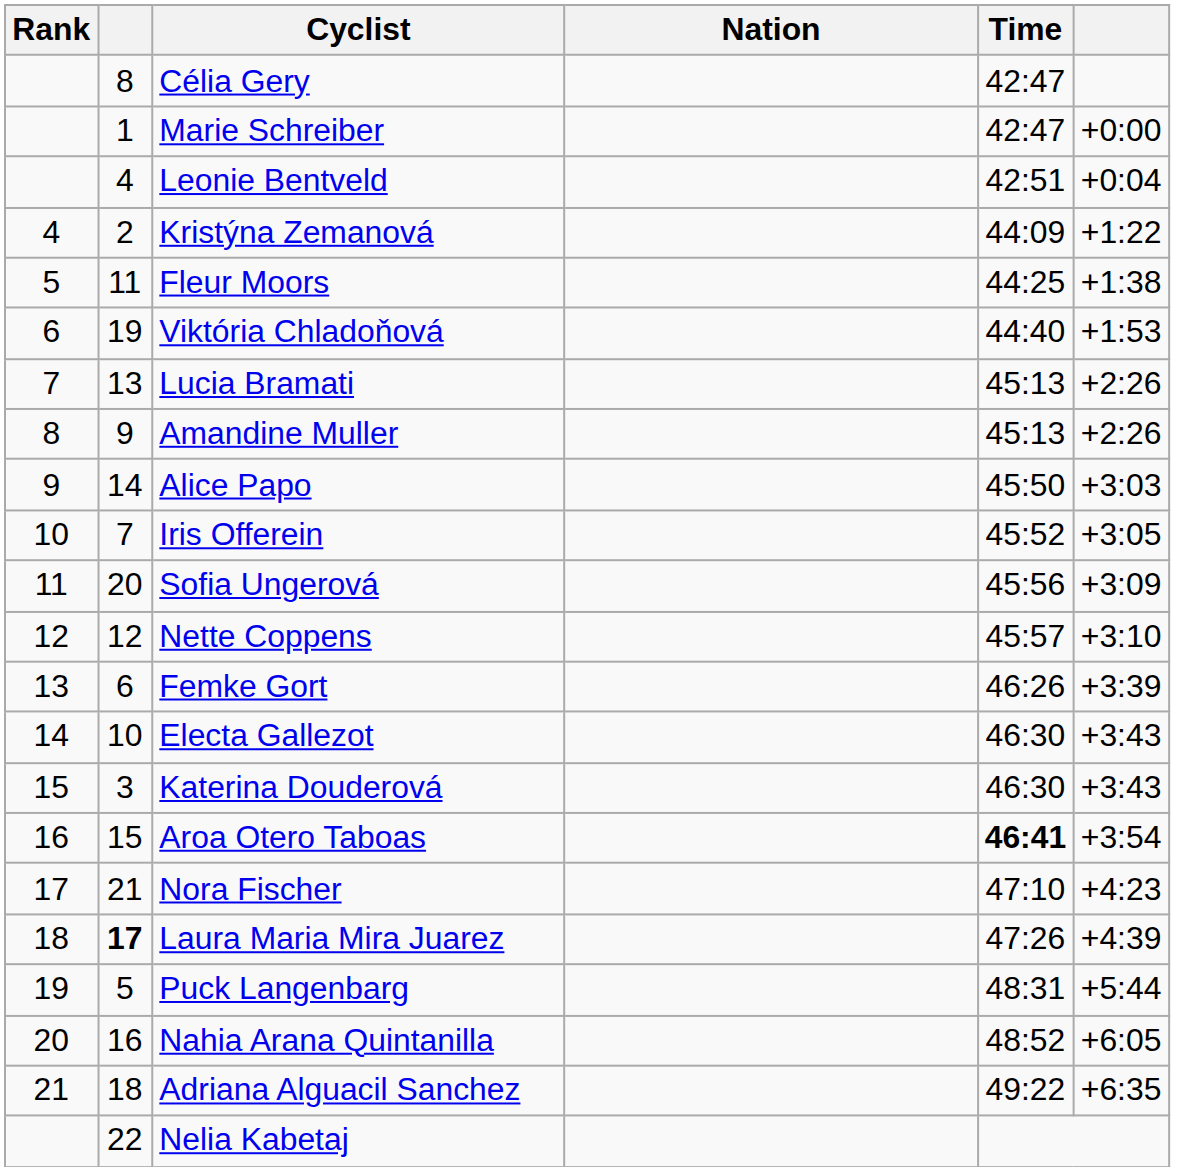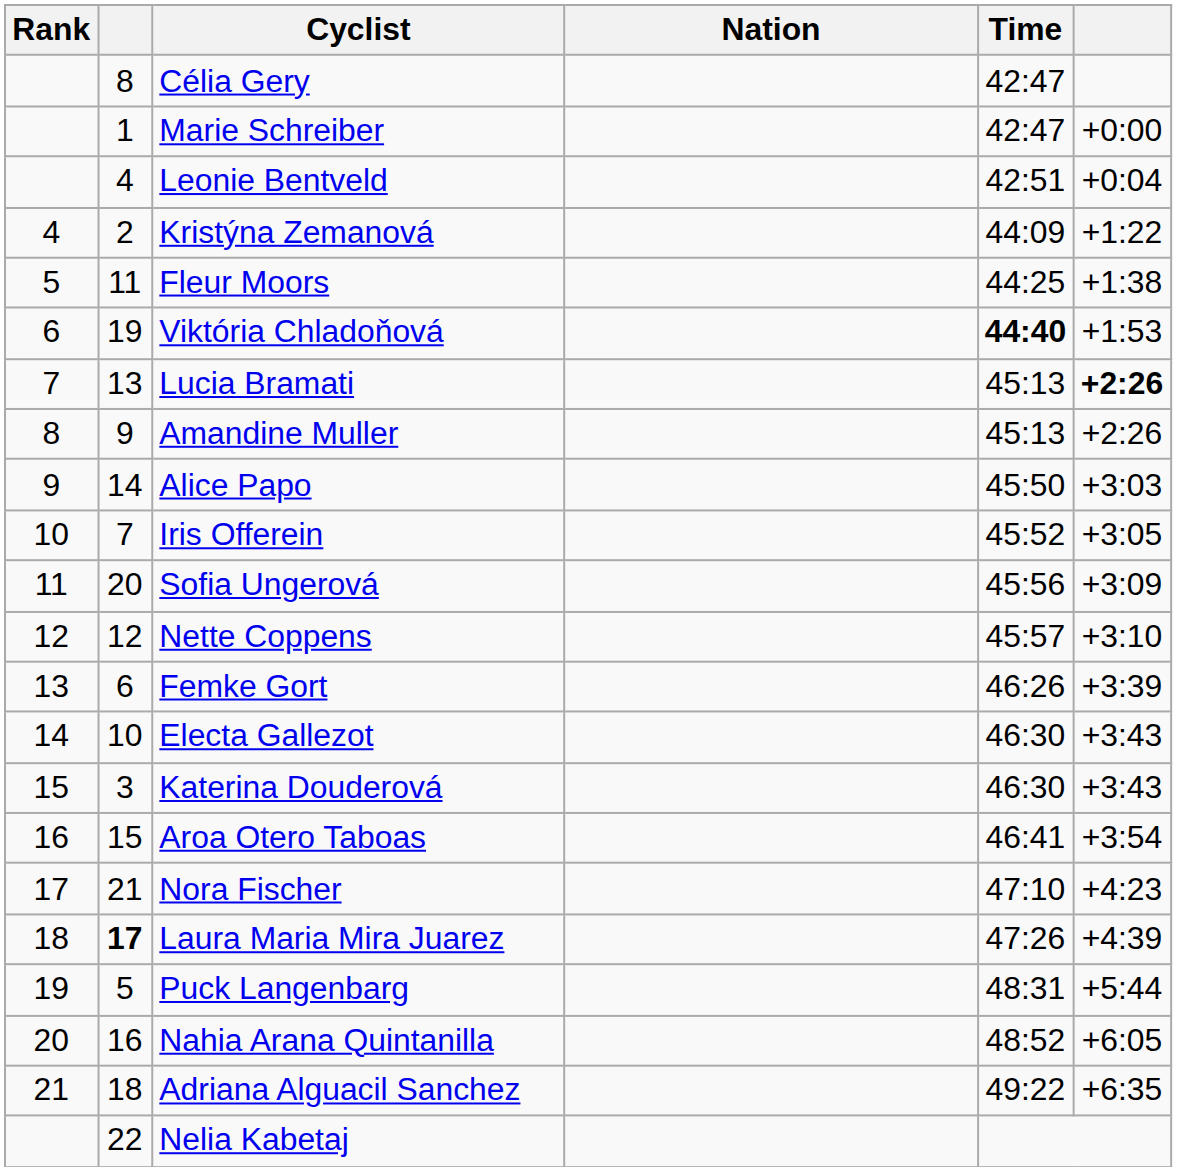(1025, 332) normal -> (1025, 332) bold
(1121, 383) normal -> (1122, 383) bold
(1025, 837) bold -> (1025, 837) normal
